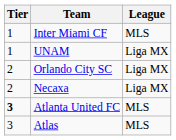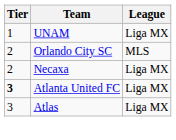- row: (70, 32)
(147, 70) Liga MX -> (137, 51) MLS
(137, 107) MLS -> (147, 88) Liga MX
(137, 125) MLS -> (147, 107) Liga MX
